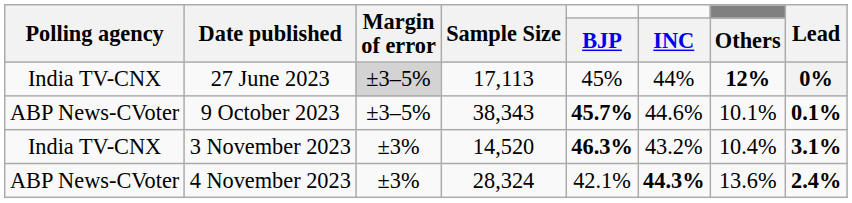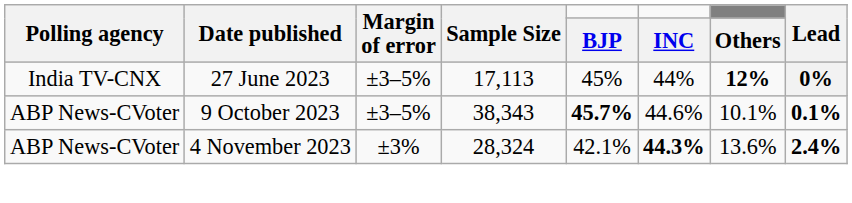(399, 79) lightgrey background -> (399, 79) no background
- row: (270, 146)
